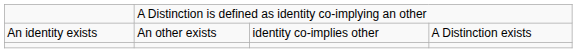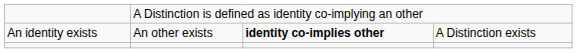(316, 33) normal -> (315, 33) bold
